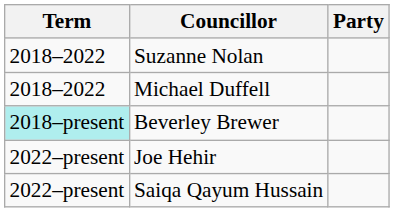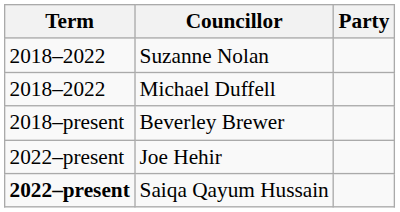(67, 122) paleturquoise background -> (67, 122) no background
(67, 190) normal -> (70, 190) bold
